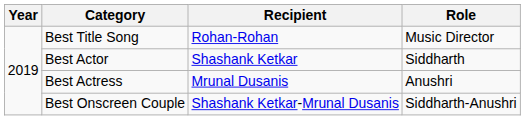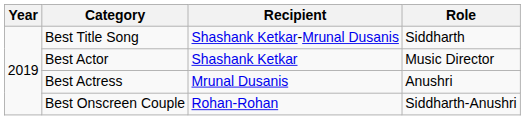(235, 37) Rohan-Rohan -> (295, 37) Shashank Ketkar-Mrunal Dusanis
(450, 37) Music Director -> (435, 37) Siddharth
(435, 59) Siddharth -> (450, 59) Music Director
(295, 103) Shashank Ketkar-Mrunal Dusanis -> (235, 103) Rohan-Rohan
